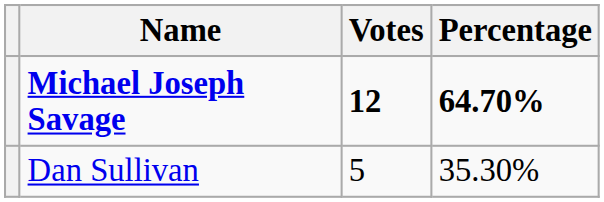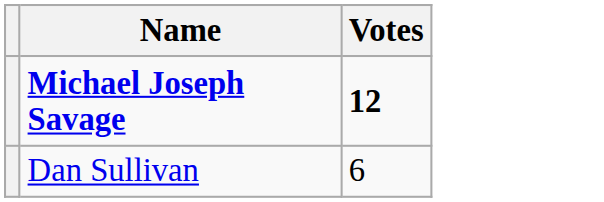- column: (515, 30)
(357, 170) 5 -> (357, 170) 6
